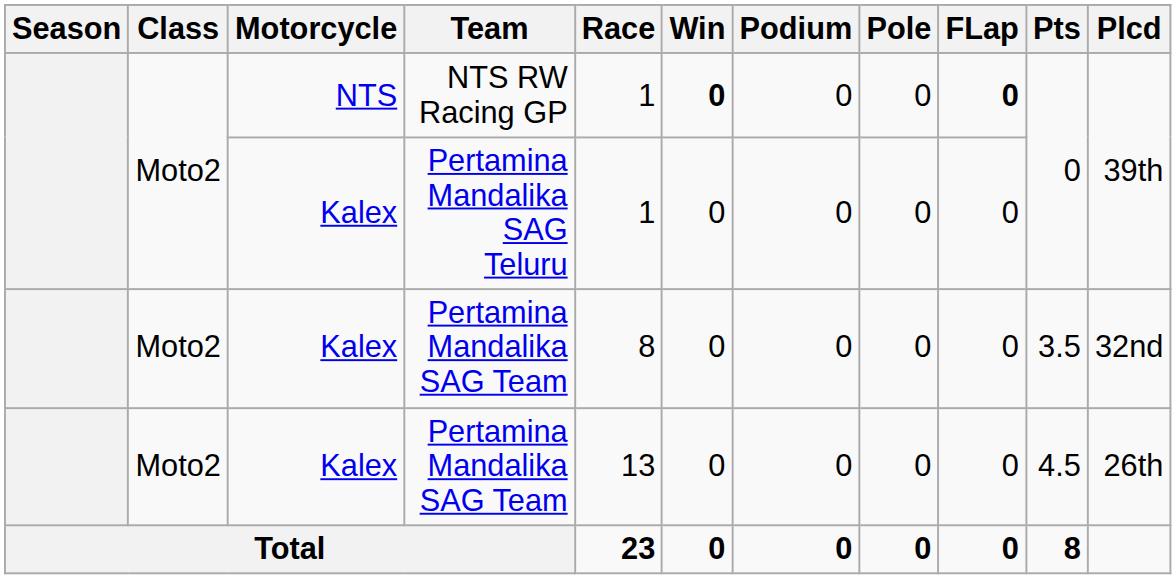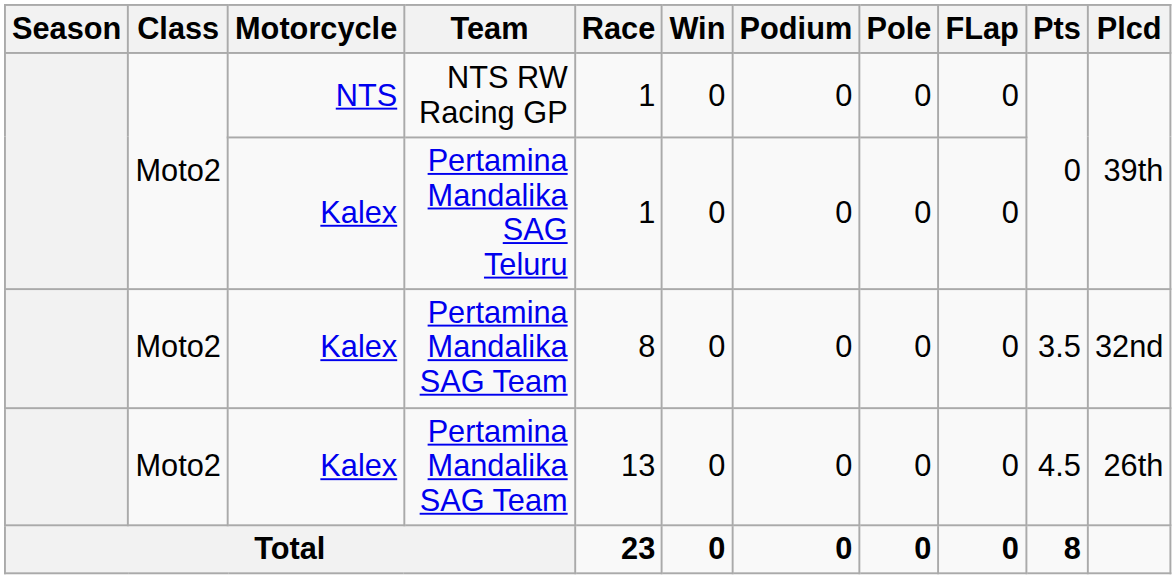(717, 94) bold -> (717, 94) normal
(1010, 94) bold -> (1010, 94) normal
